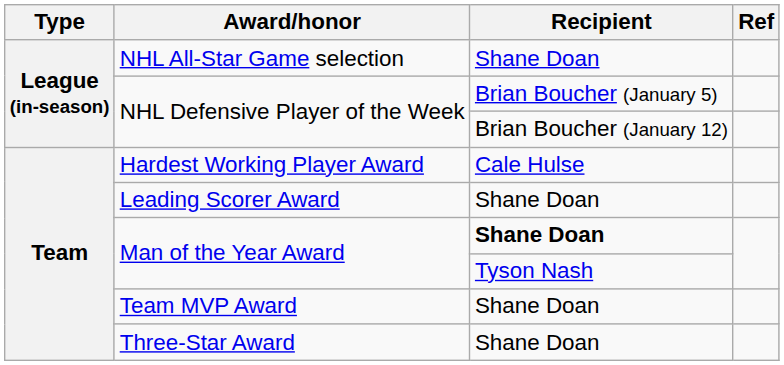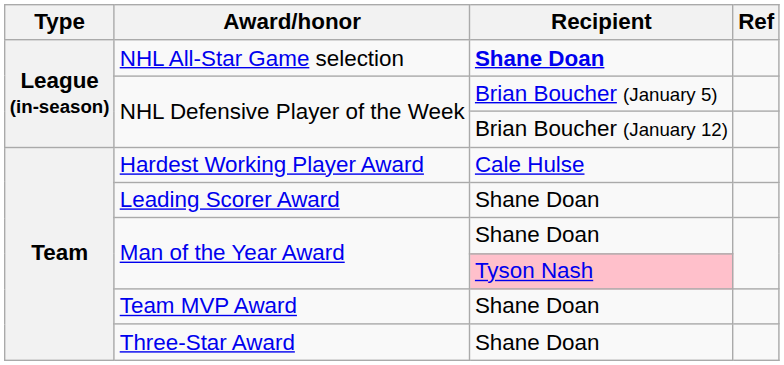(537, 57) normal -> (540, 57) bold
(540, 235) bold -> (537, 235) normal
(534, 270) no background -> (534, 270) pink background
